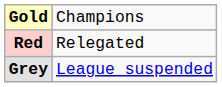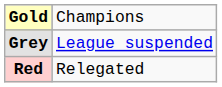rows swapped: (28, 43) <-> (28, 69)
